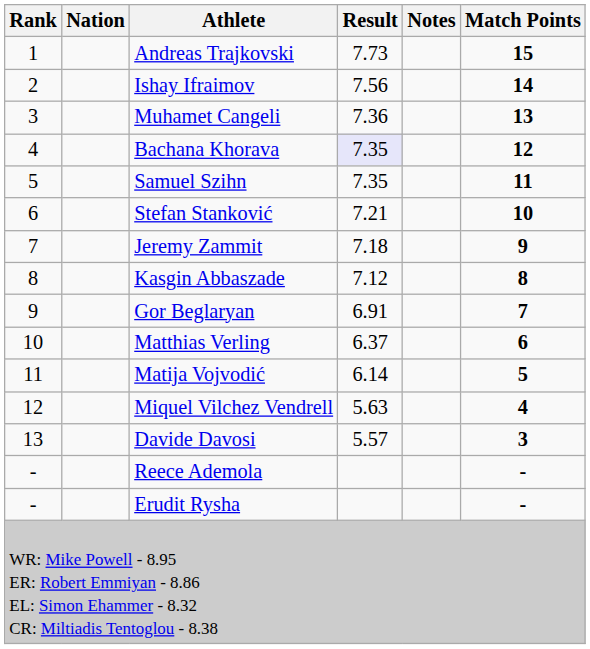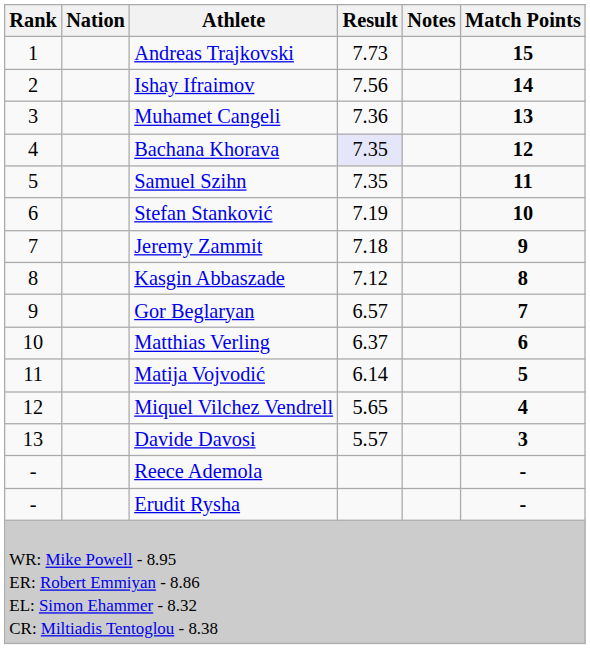(370, 213) 7.21 -> (370, 213) 7.19
(370, 310) 6.91 -> (370, 310) 6.57
(370, 407) 5.63 -> (370, 407) 5.65
